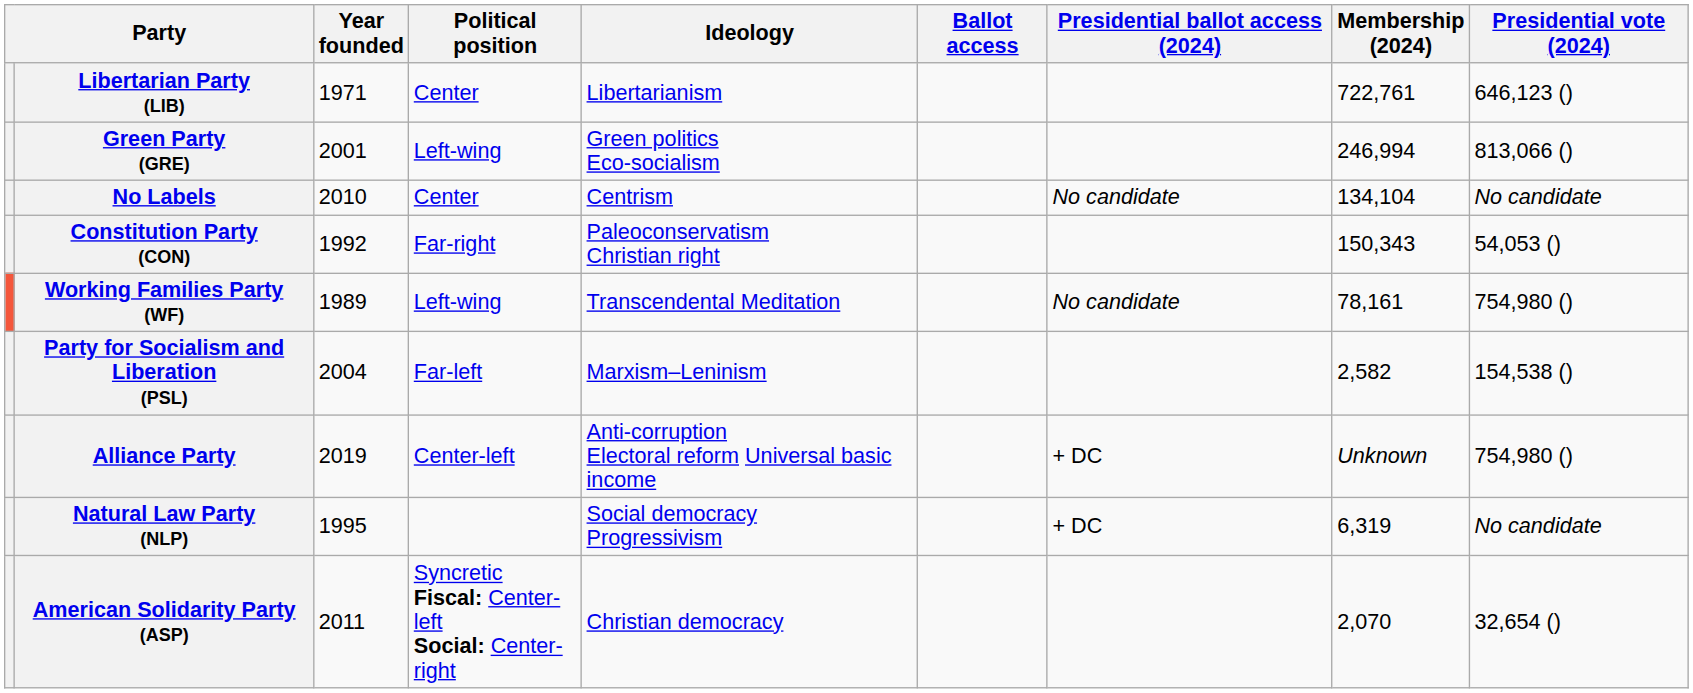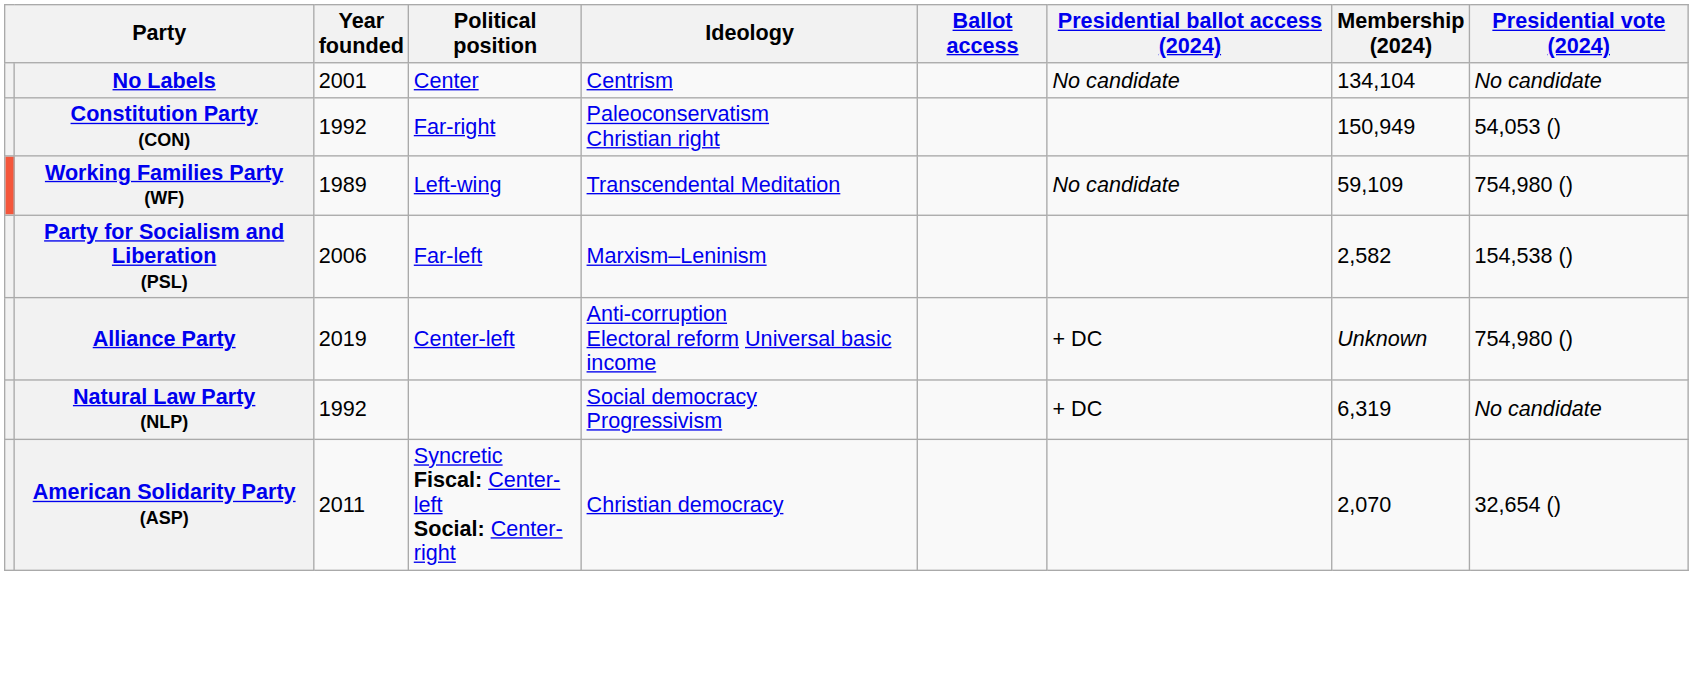- row: (164, 92)
- row: (164, 150)
(343, 197) 2010 -> (343, 80) 2001
(1376, 243) 150,343 -> (1376, 126) 150,949
(1370, 302) 78,161 -> (1370, 185) 59,109
(343, 372) 2004 -> (343, 255) 2006
(343, 526) 1995 -> (343, 409) 1992
